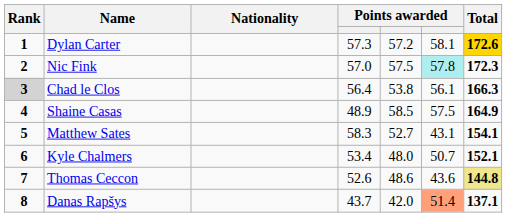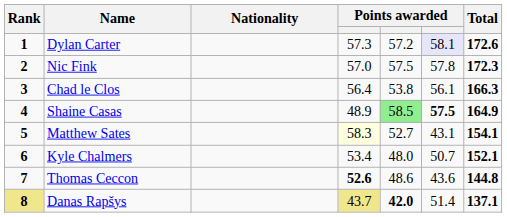(443, 44) no background -> (443, 44) lavender background
(483, 44) gold background -> (483, 44) no background
(443, 66) paleturquoise background -> (443, 66) no background
(24, 89) lightgrey background -> (24, 89) no background
(401, 111) no background -> (401, 111) lightgreen background
(443, 111) normal -> (443, 111) bold
(359, 133) no background -> (359, 133) lightyellow background
(359, 178) normal -> (359, 178) bold
(483, 178) khaki background -> (483, 178) no background
(24, 200) no background -> (24, 200) khaki background
(359, 200) no background -> (359, 200) khaki background
(401, 200) normal -> (401, 200) bold
(443, 200) lightsalmon background -> (443, 200) no background
